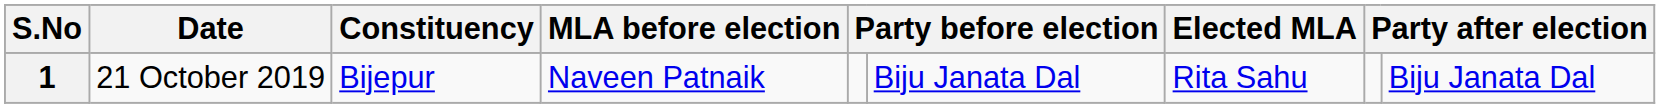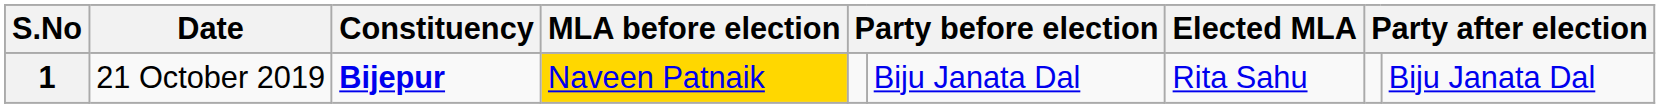(387, 77) normal -> (392, 77) bold
(656, 77) no background -> (656, 77) gold background
